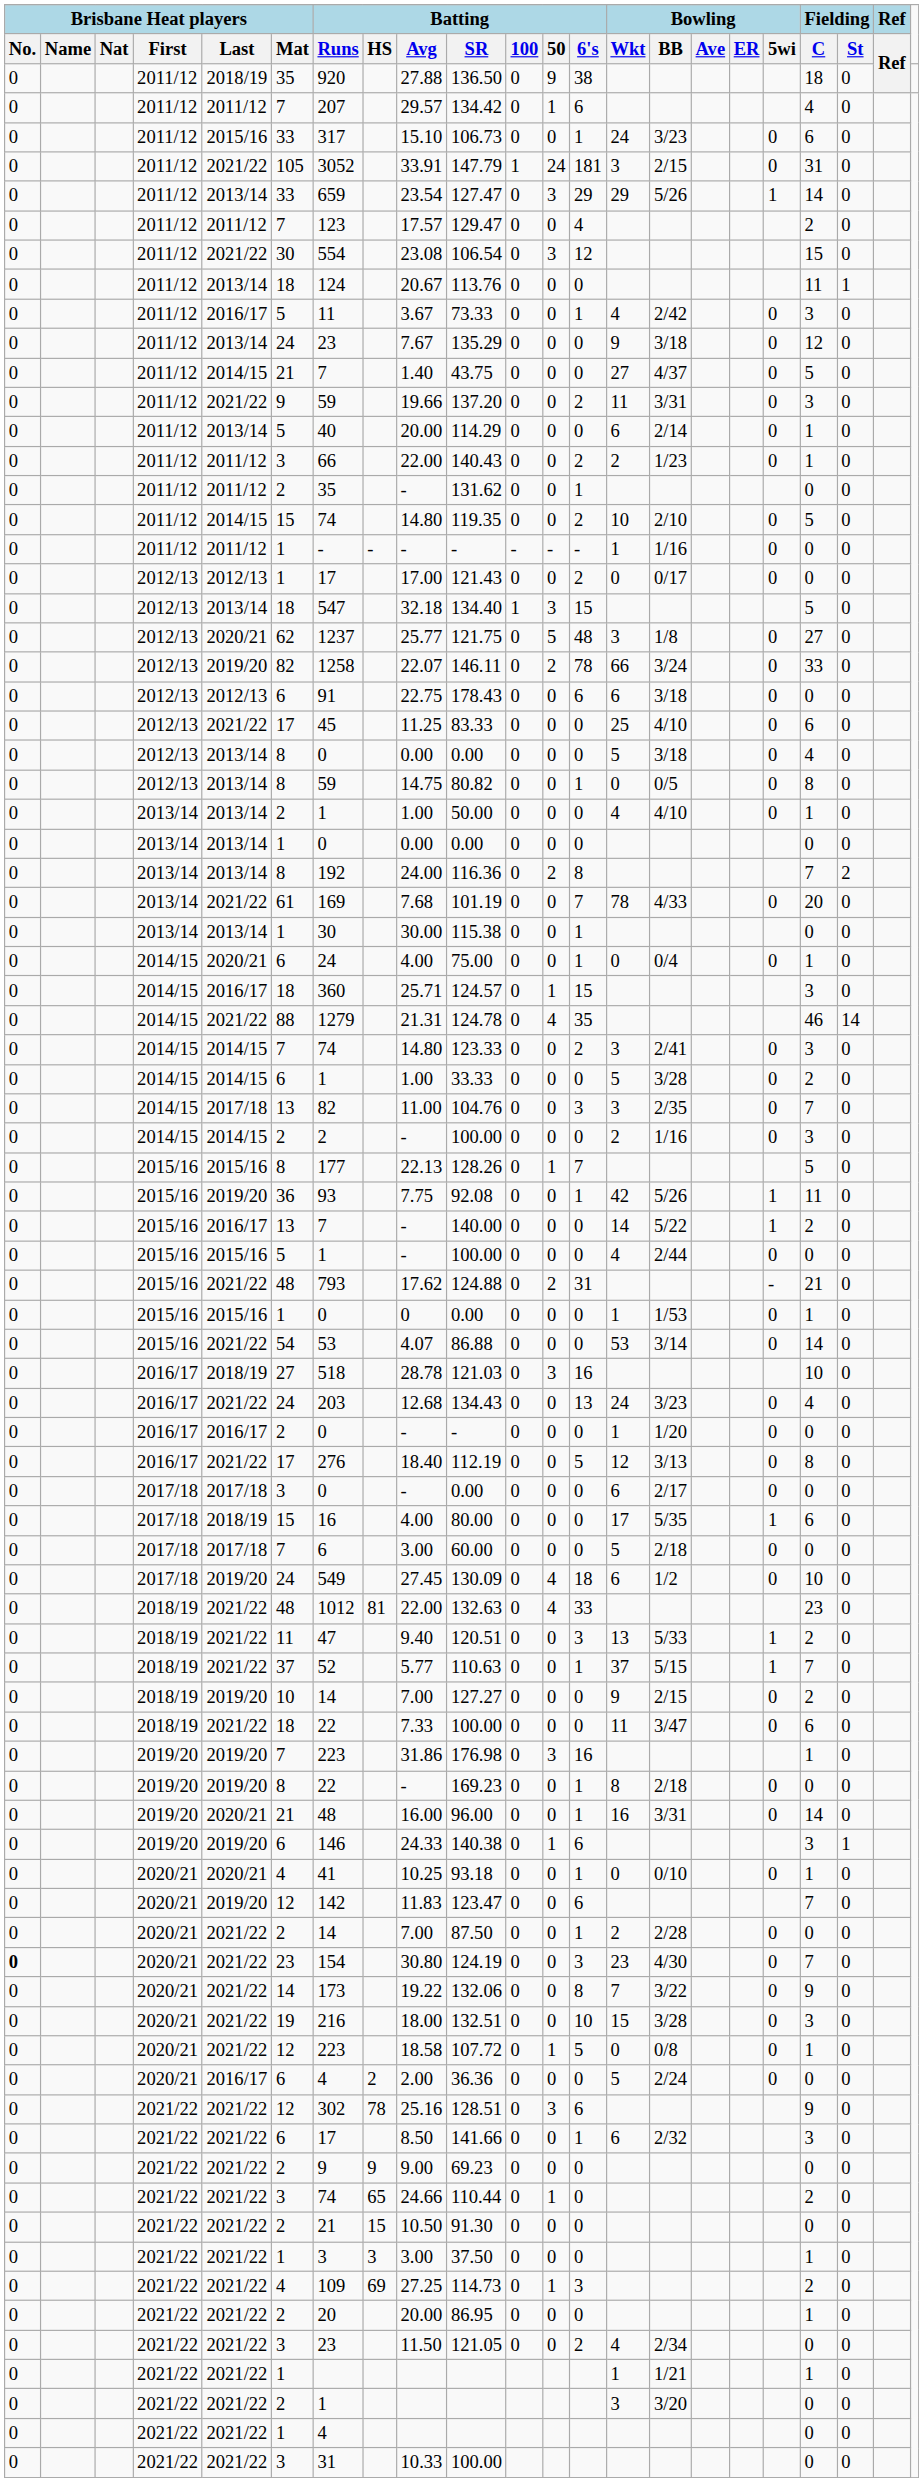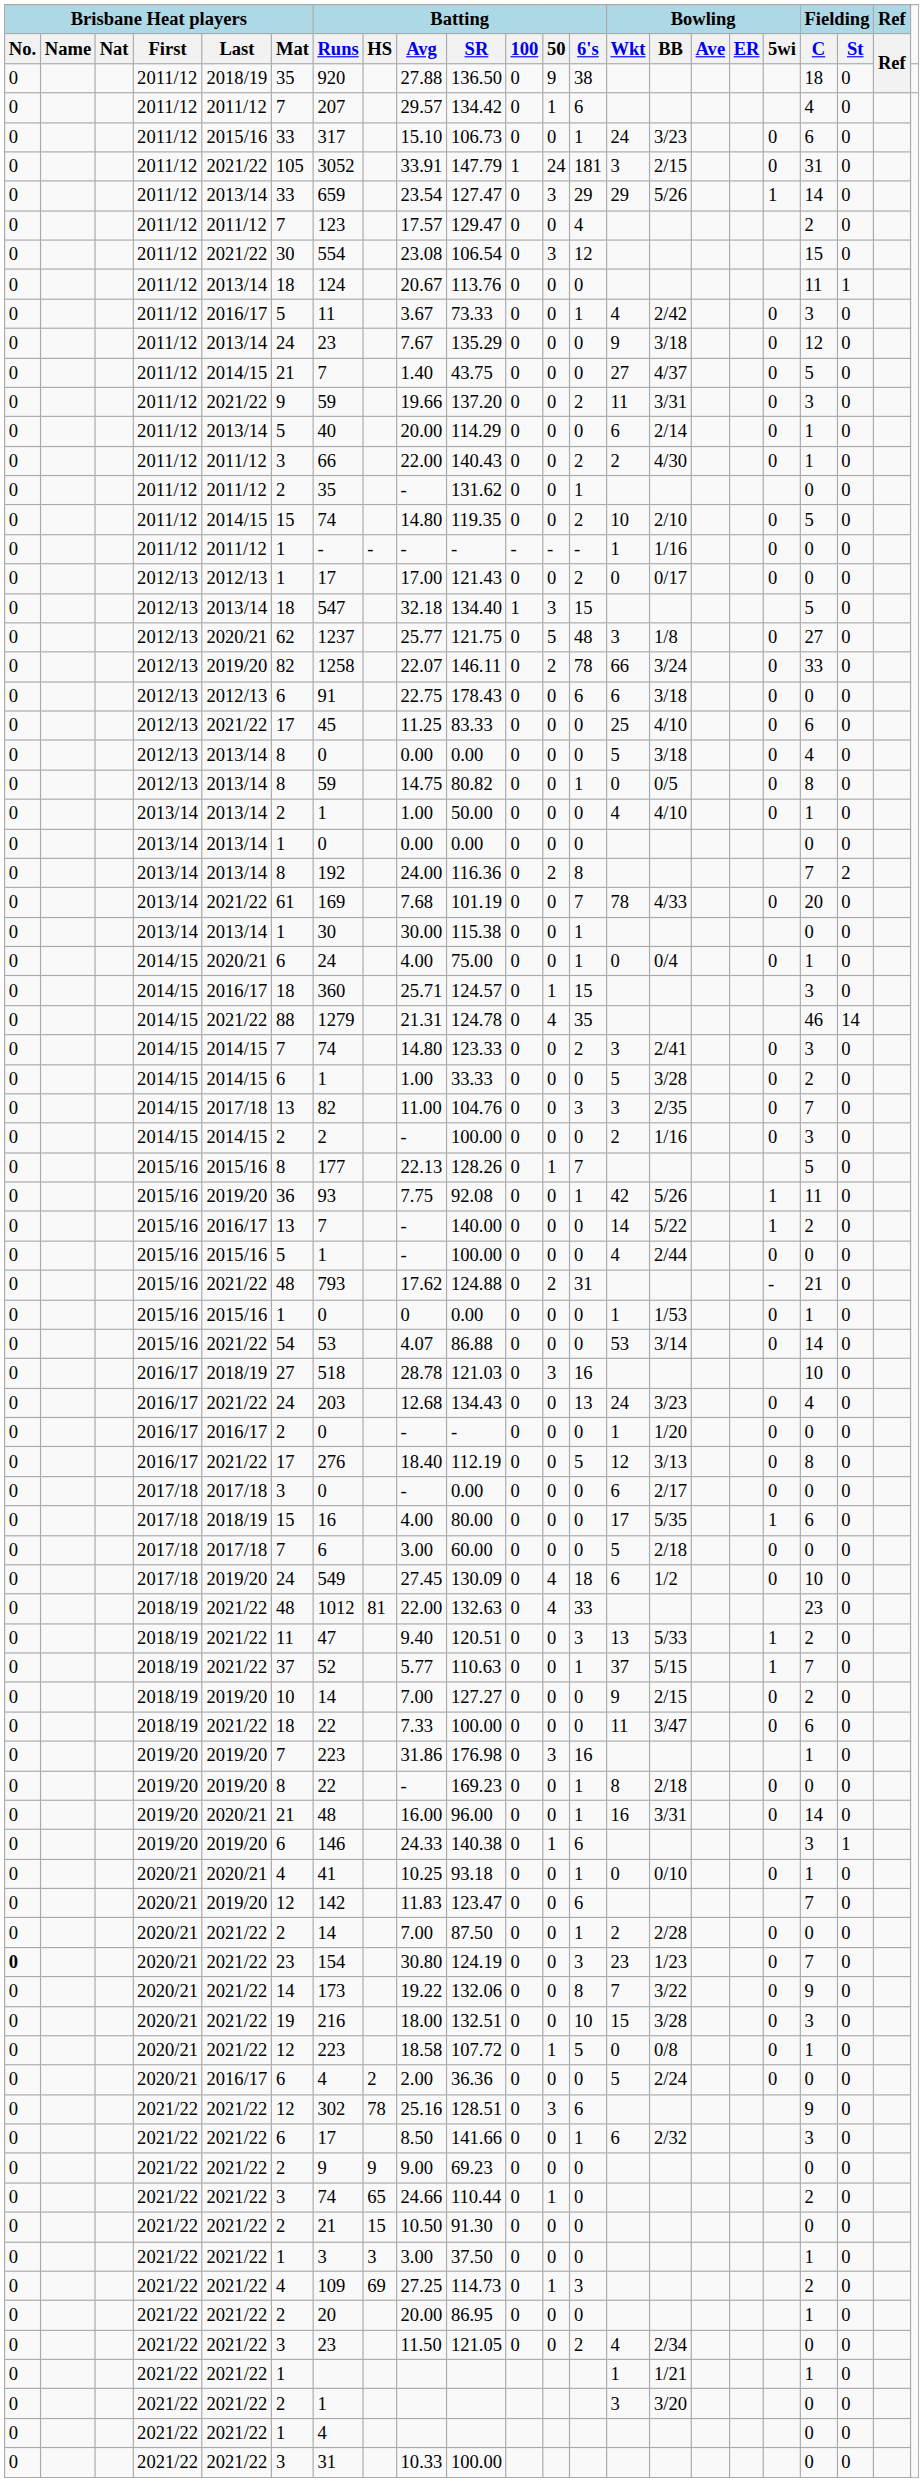(671, 460) 1/23 -> (671, 460) 4/30
(671, 1961) 4/30 -> (671, 1961) 1/23
